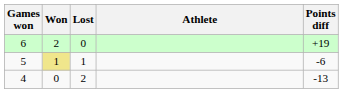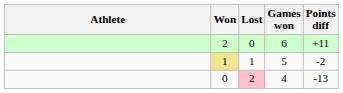columns swapped: (200, 19) <-> (23, 19)
(321, 43) +19 -> (321, 43) +11
(321, 61) -6 -> (321, 61) -2
(83, 79) no background -> (252, 79) pink background
